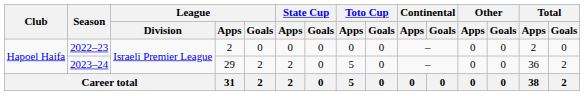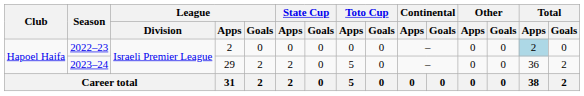(534, 47) no background -> (534, 47) lightblue background
